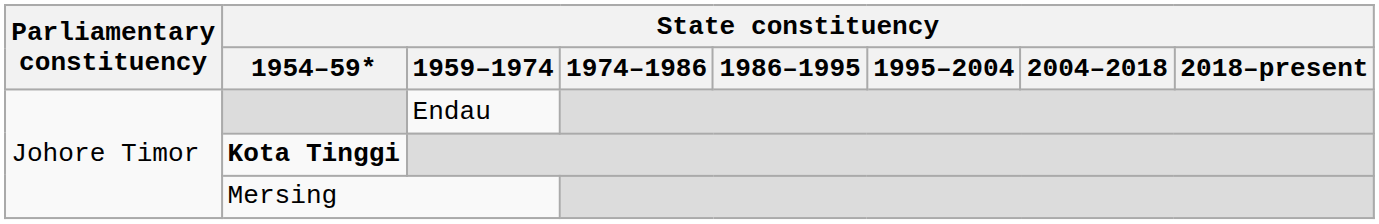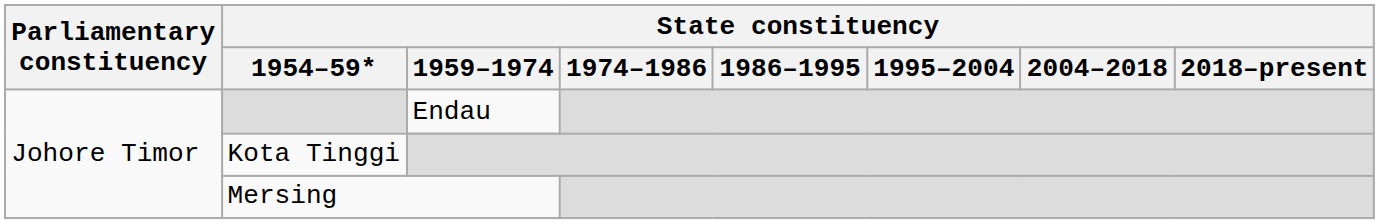(314, 154) bold -> (314, 154) normal
